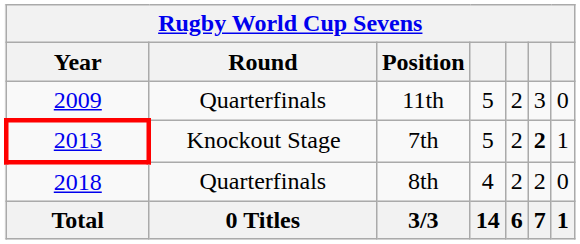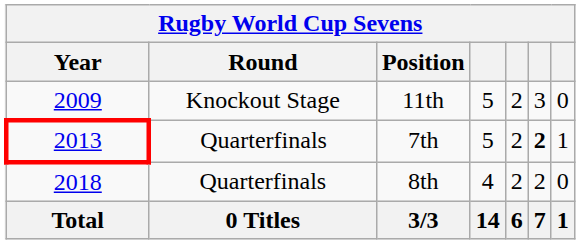(263, 100) Quarterfinals -> (263, 100) Knockout Stage
(264, 140) Knockout Stage -> (264, 140) Quarterfinals
